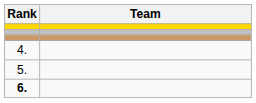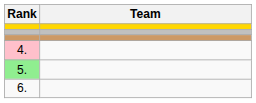(22, 50) no background -> (22, 50) pink background
(22, 70) no background -> (22, 70) lightgreen background
(22, 89) bold -> (22, 89) normal
